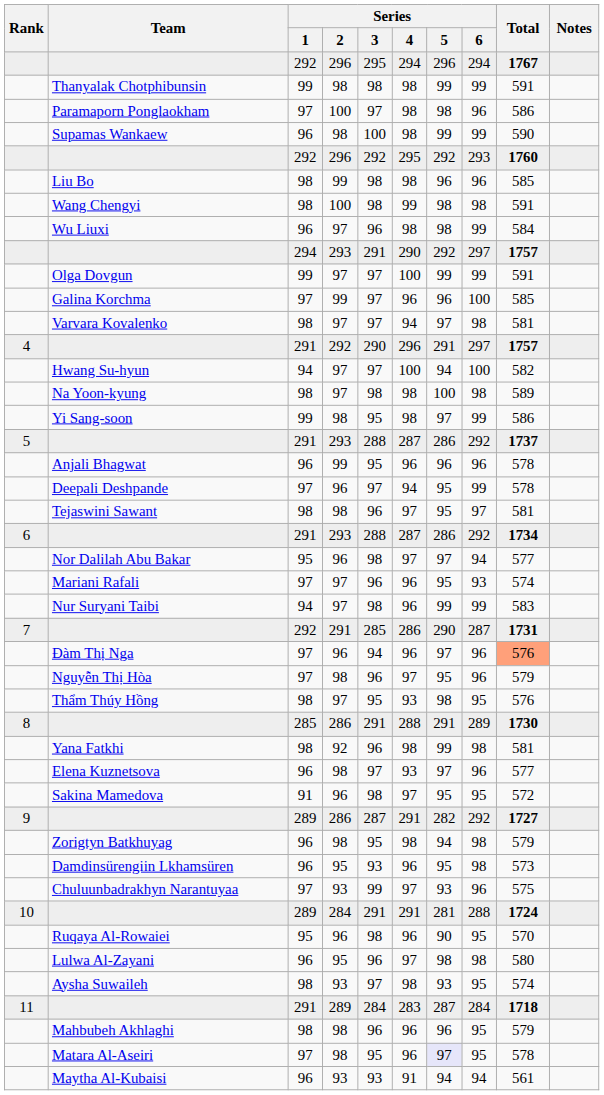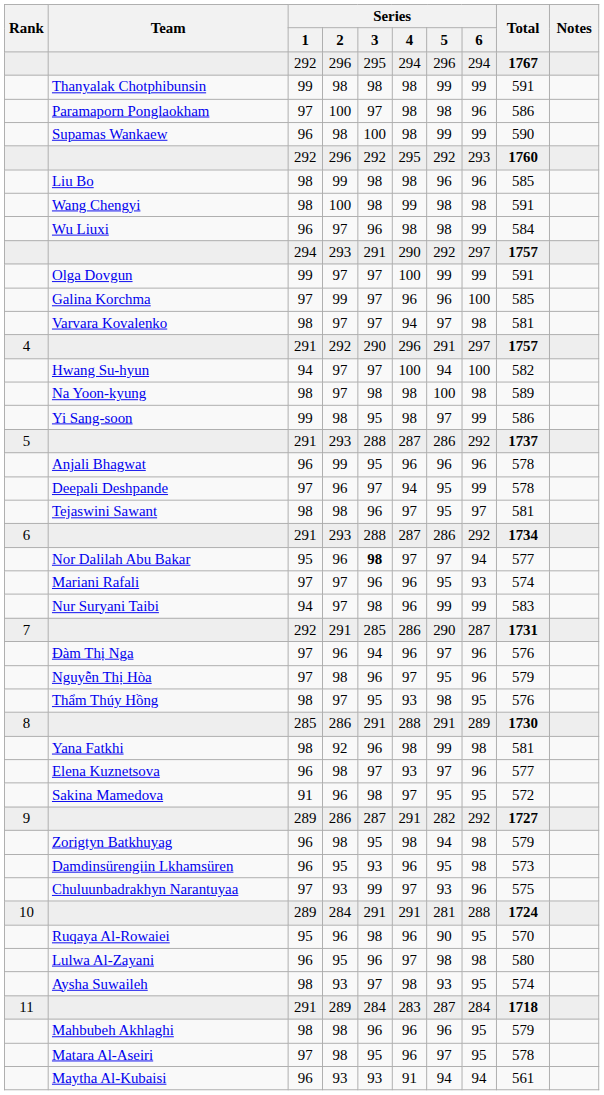(375, 559) normal -> (375, 559) bold
(523, 653) lightsalmon background -> (523, 653) no background
(444, 1054) lavender background -> (444, 1054) no background
